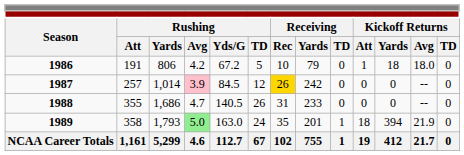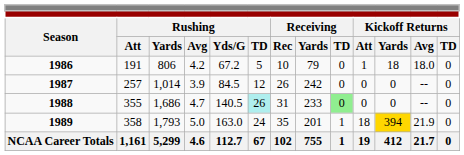(197, 84) pink background -> (197, 84) no background
(283, 84) gold background -> (283, 84) no background
(259, 103) no background -> (259, 103) paleturquoise background
(342, 103) no background -> (342, 103) lightgreen background
(197, 122) lightgreen background -> (197, 122) no background
(393, 122) no background -> (393, 122) gold background
